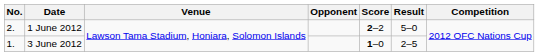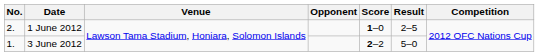(375, 28) 2–2 -> (375, 28) 1–0
(409, 28) 5–0 -> (409, 28) 2–5
(375, 43) 1–0 -> (375, 43) 2–2
(409, 43) 2–5 -> (409, 43) 5–0
